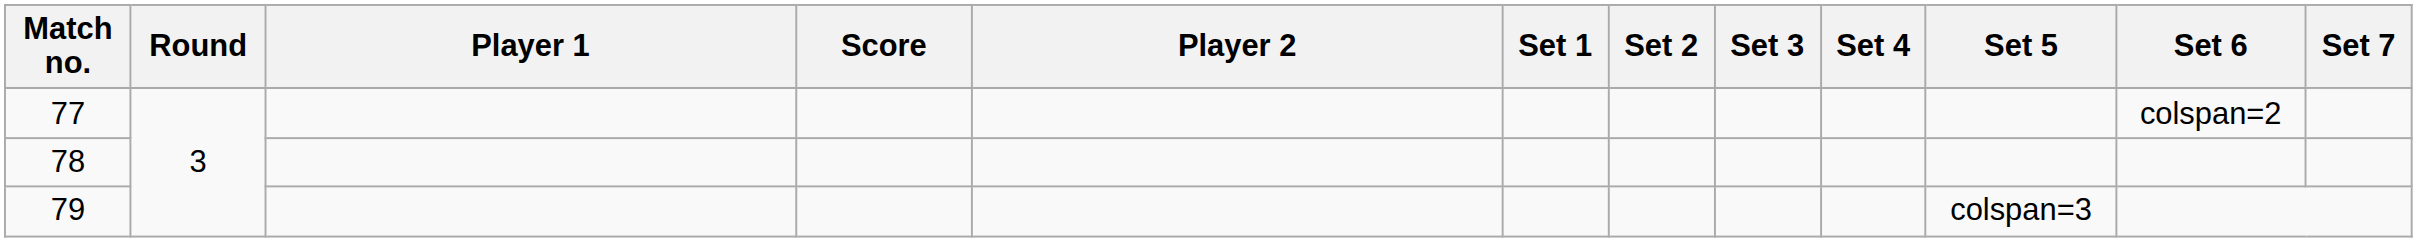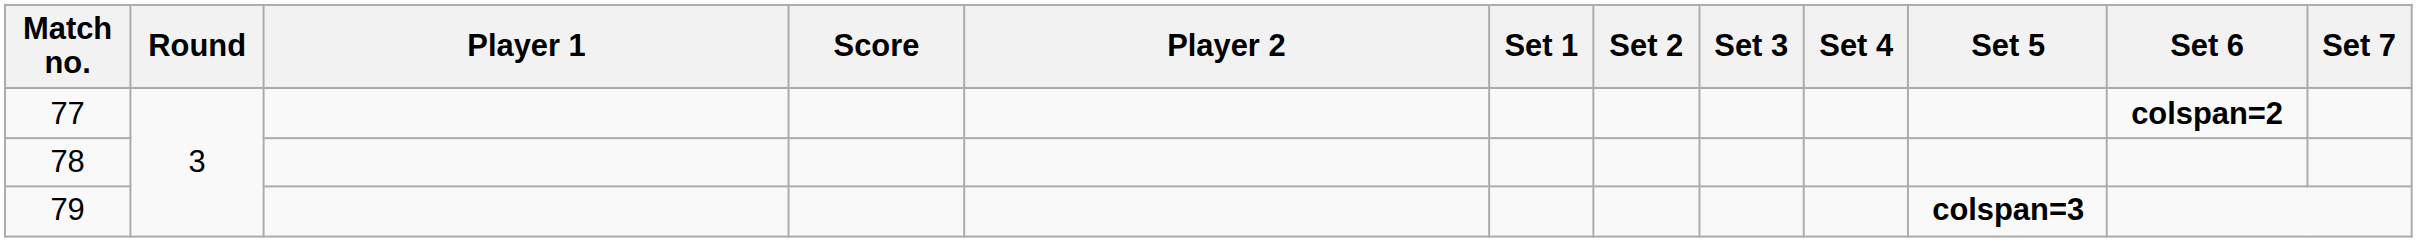(2211, 112) normal -> (2207, 112) bold
(2021, 210) normal -> (2008, 210) bold
